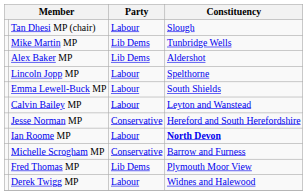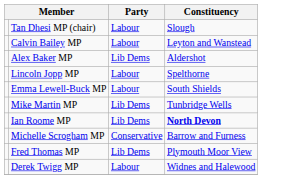rows swapped: (46, 105) <-> (44, 43)
- row: (47, 120)
(125, 136) Labour -> (130, 120) Lib Dems
